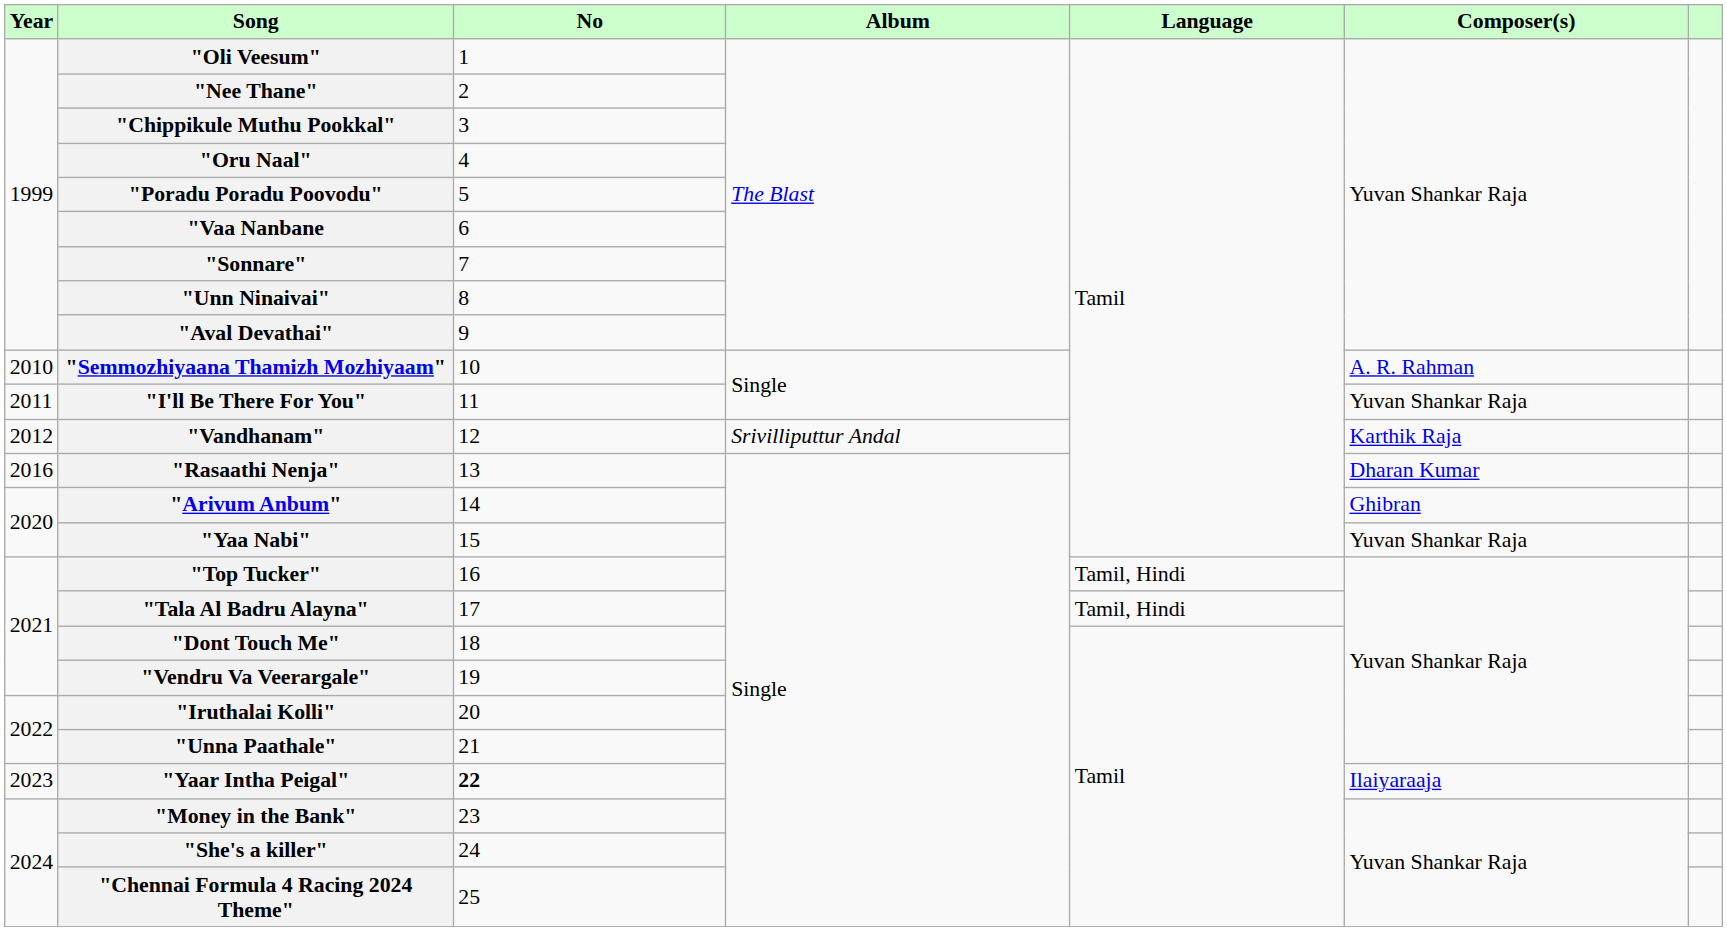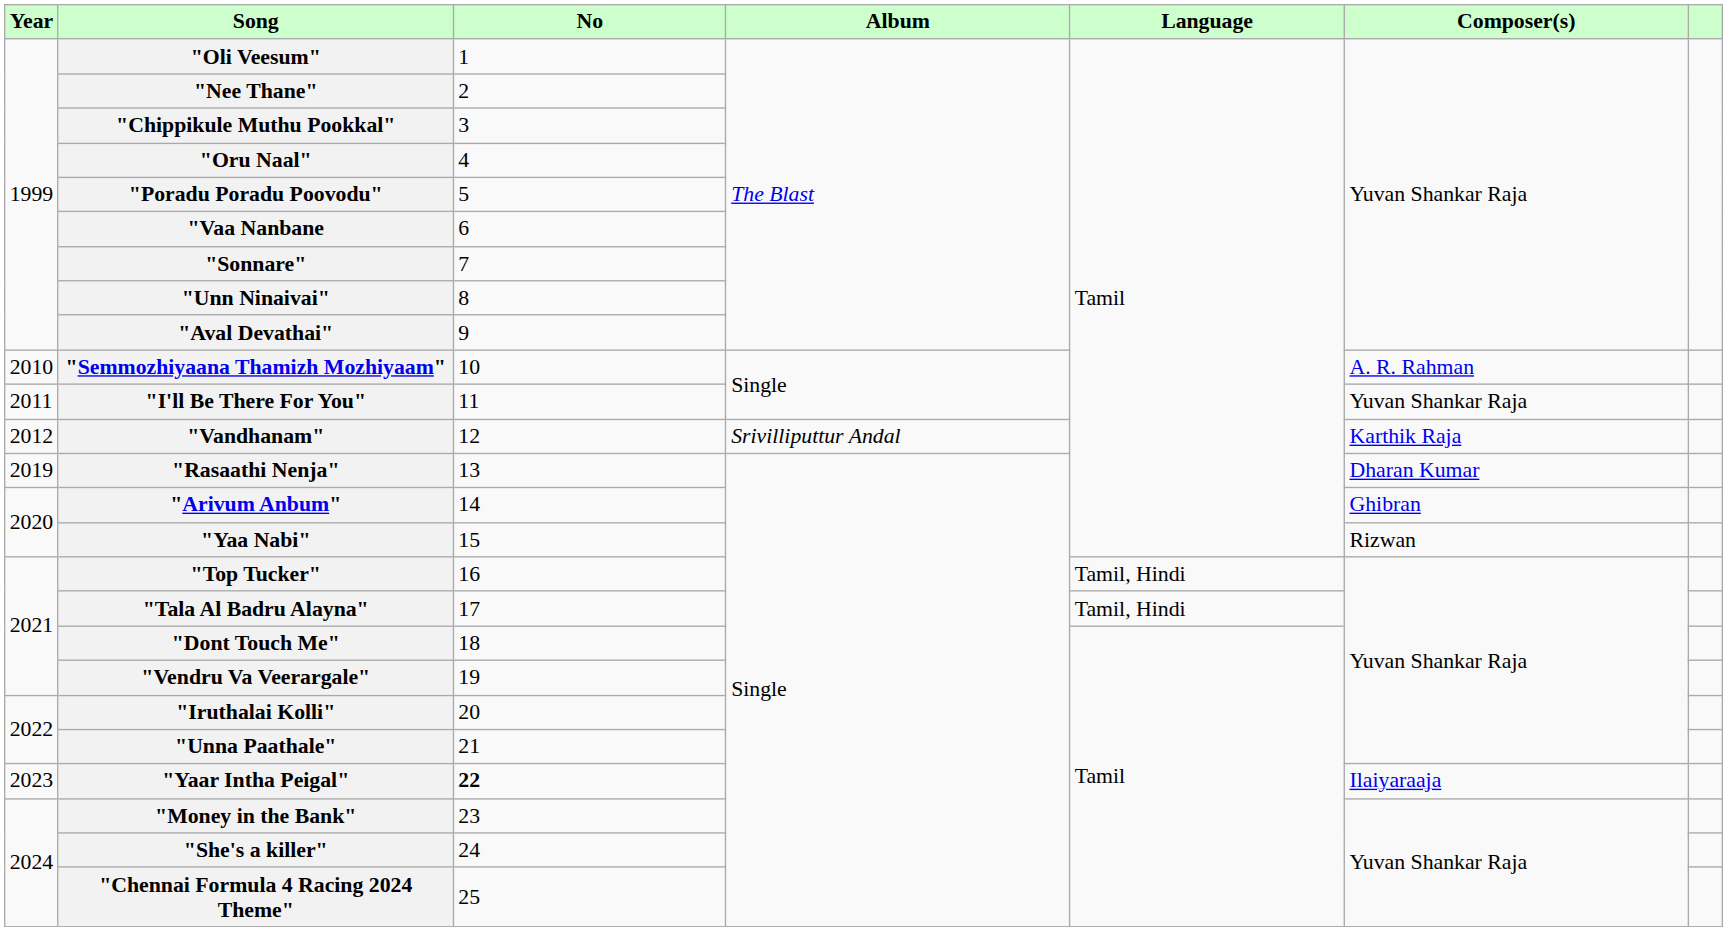(31, 470) 2016 -> (31, 470) 2019
(1438, 539) Yuvan Shankar Raja -> (1383, 539) Rizwan
